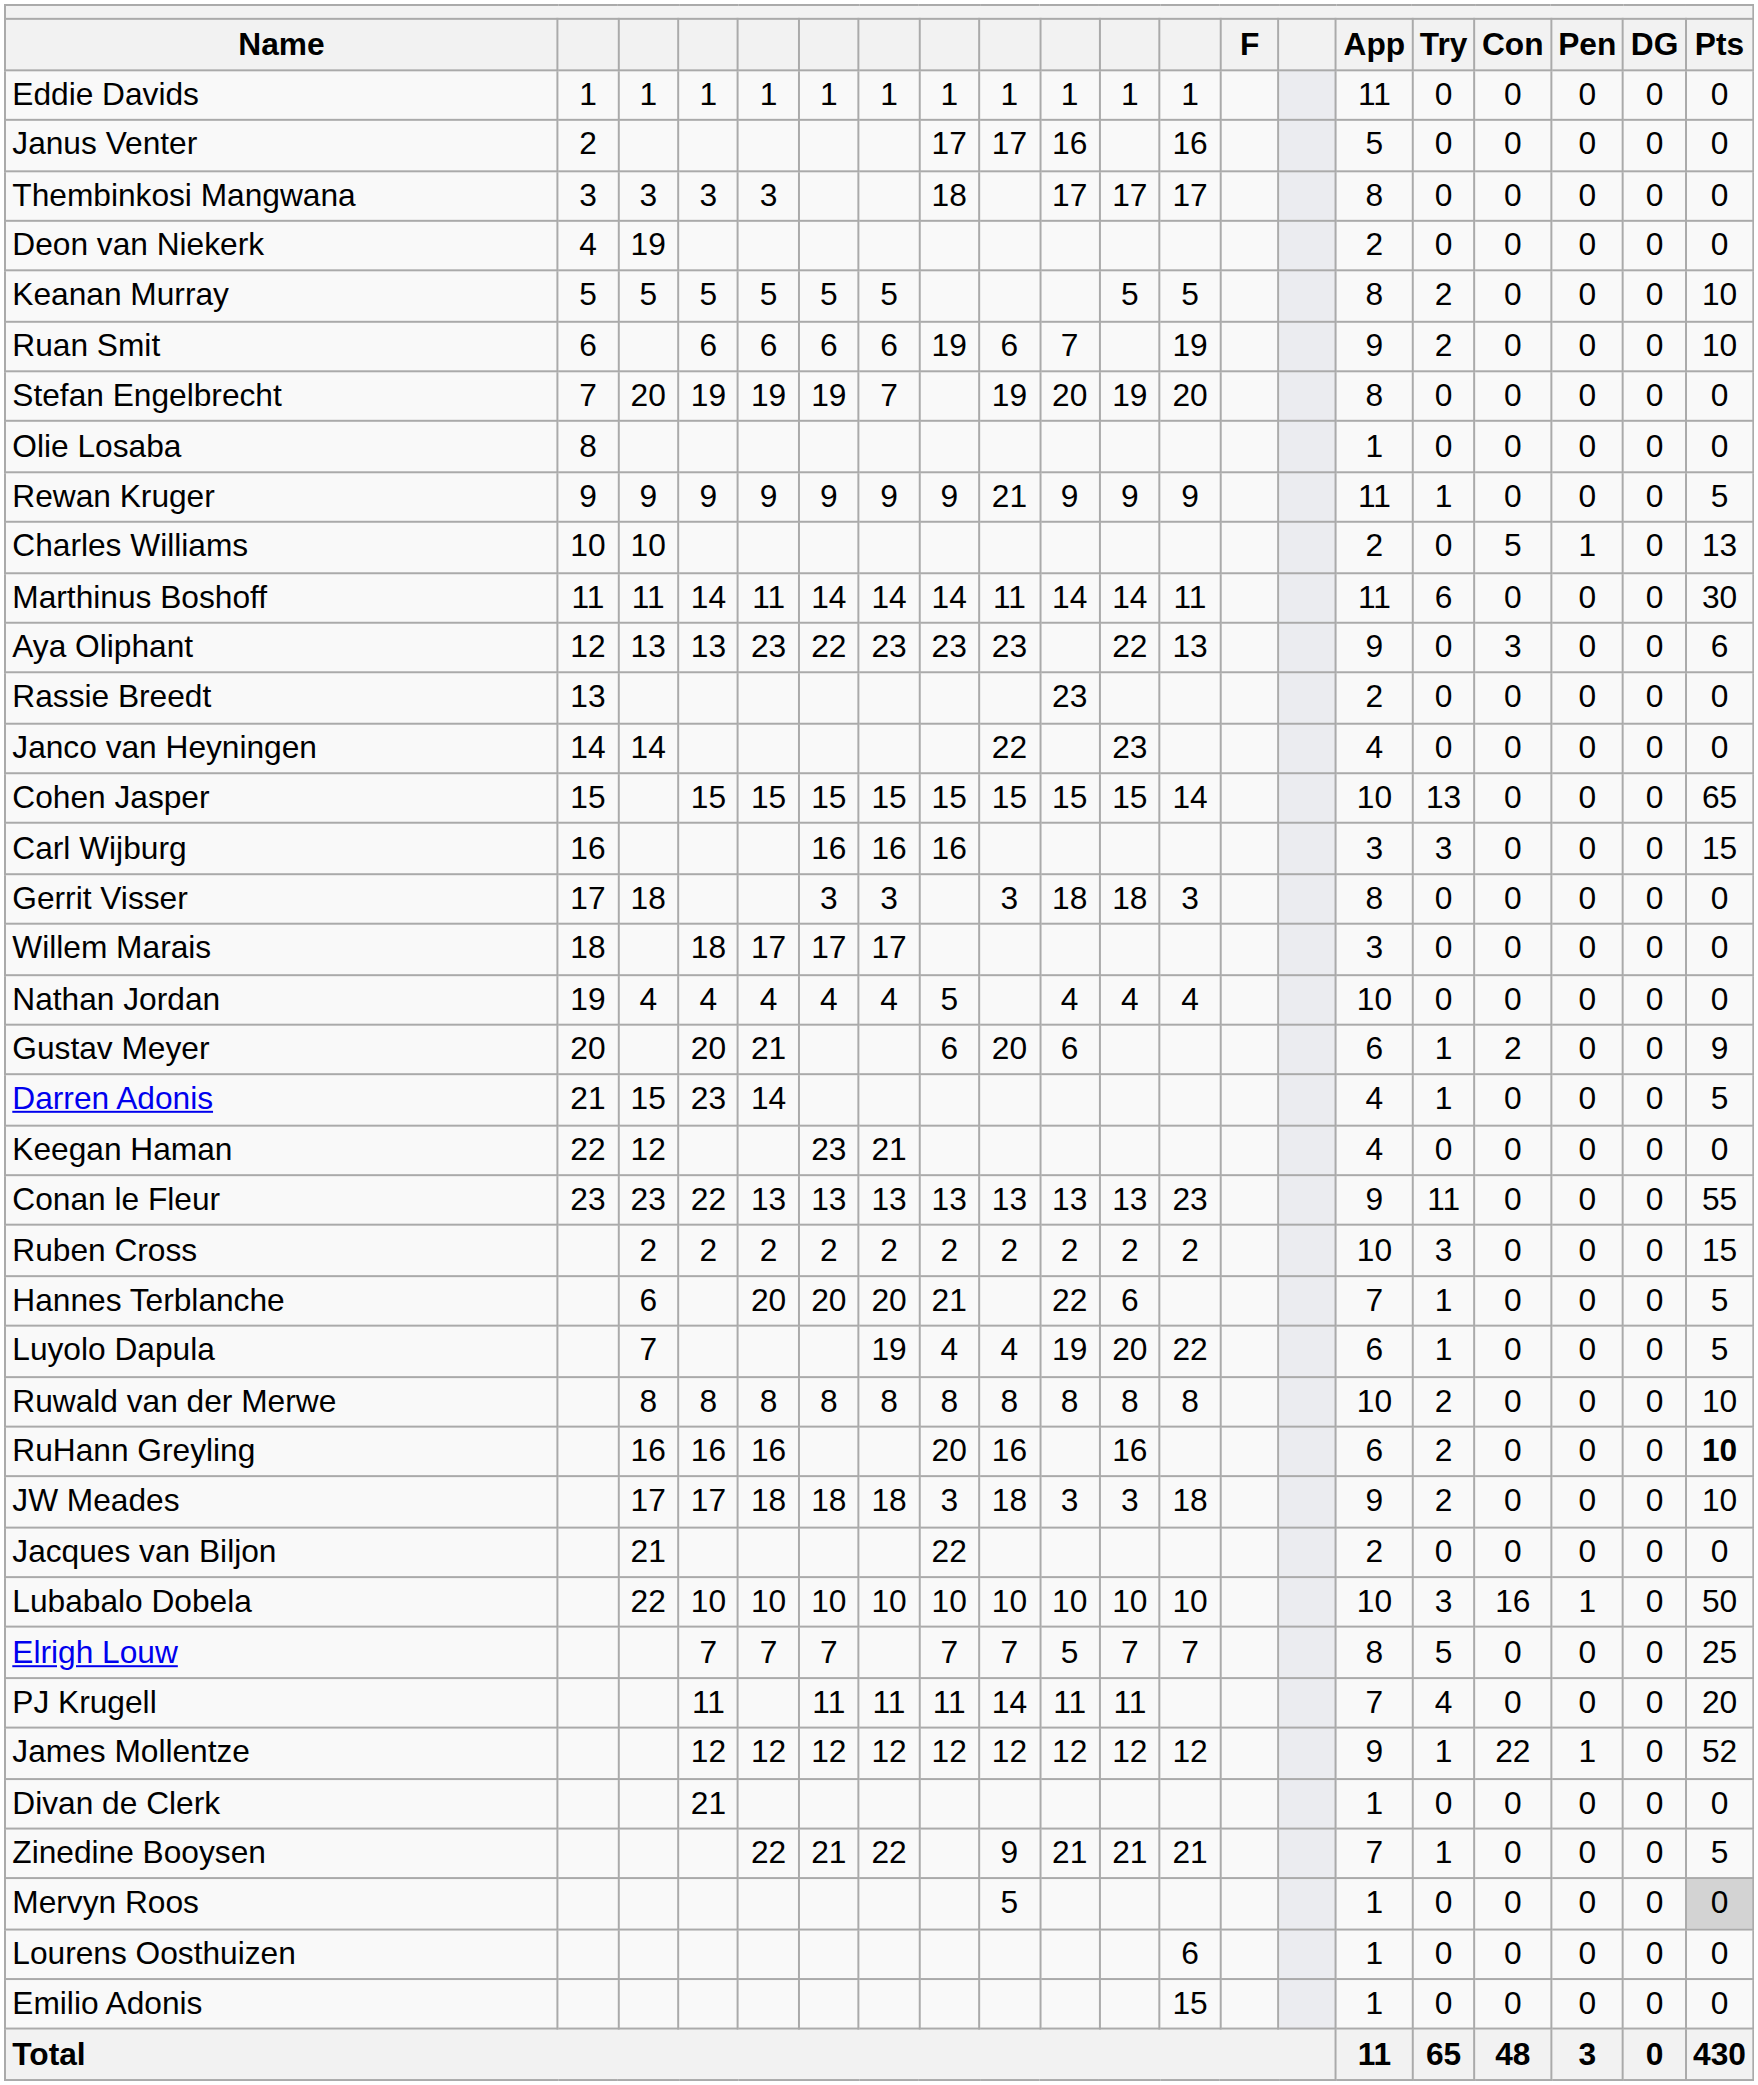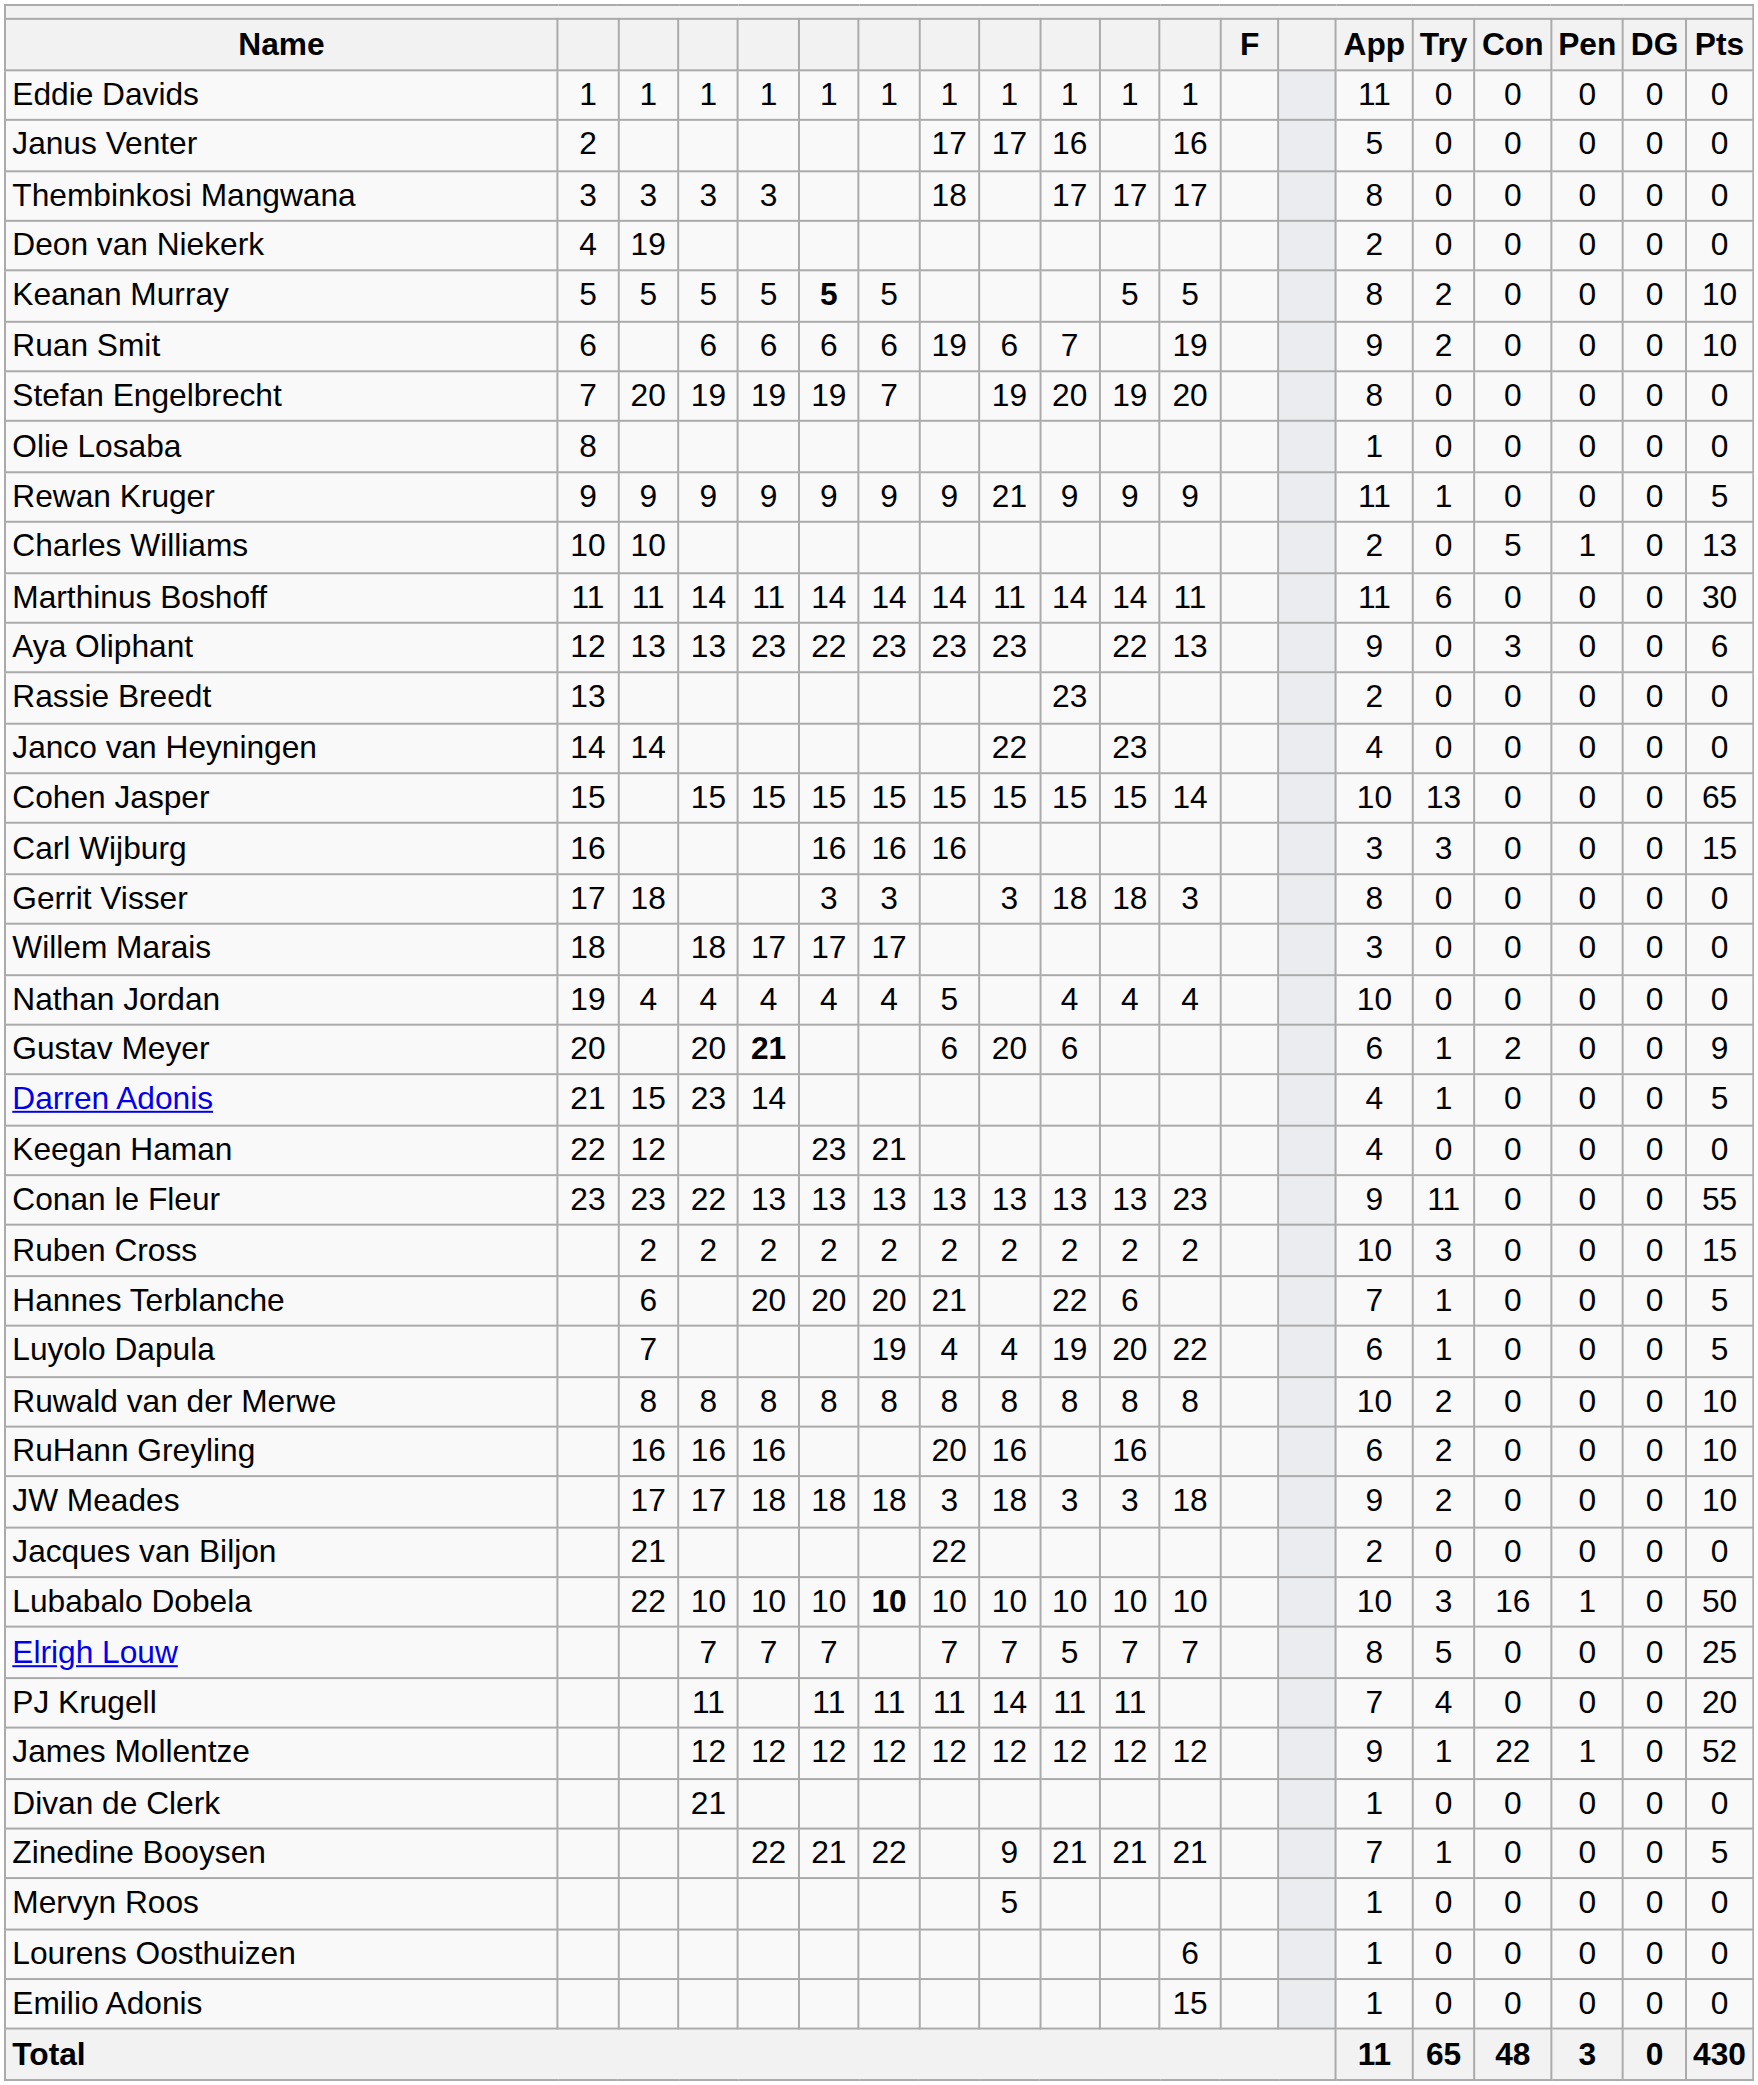(829, 295) normal -> (829, 295) bold
(769, 1049) normal -> (769, 1049) bold
(1719, 1451) bold -> (1719, 1451) normal
(889, 1601) normal -> (889, 1601) bold
(1719, 1903) lightgrey background -> (1719, 1903) no background
